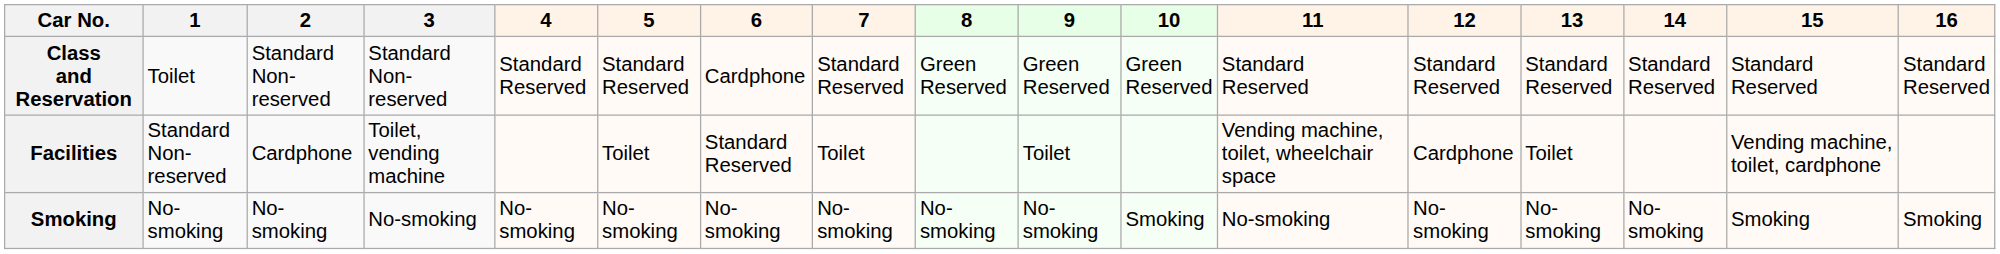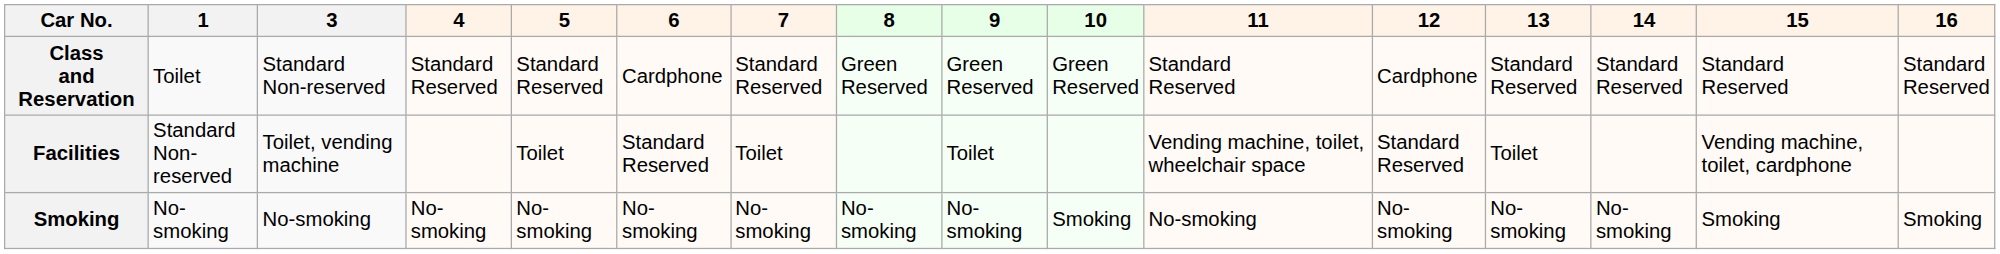- column: (305, 20)
(1457, 75) Standard Reserved -> (1427, 75) Cardphone
(1463, 153) Cardphone -> (1420, 153) Standard Reserved
